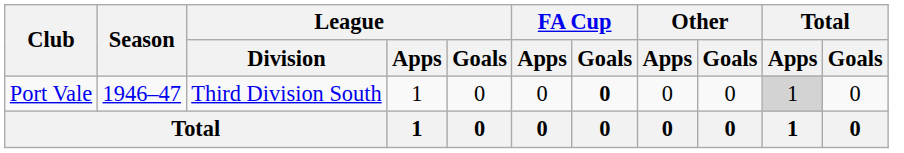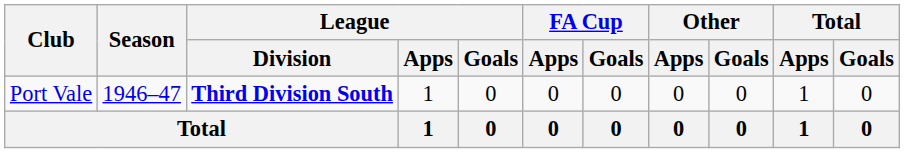(286, 93) normal -> (292, 93) bold
(605, 93) bold -> (616, 93) normal
(793, 93) lightgrey background -> (804, 93) no background
